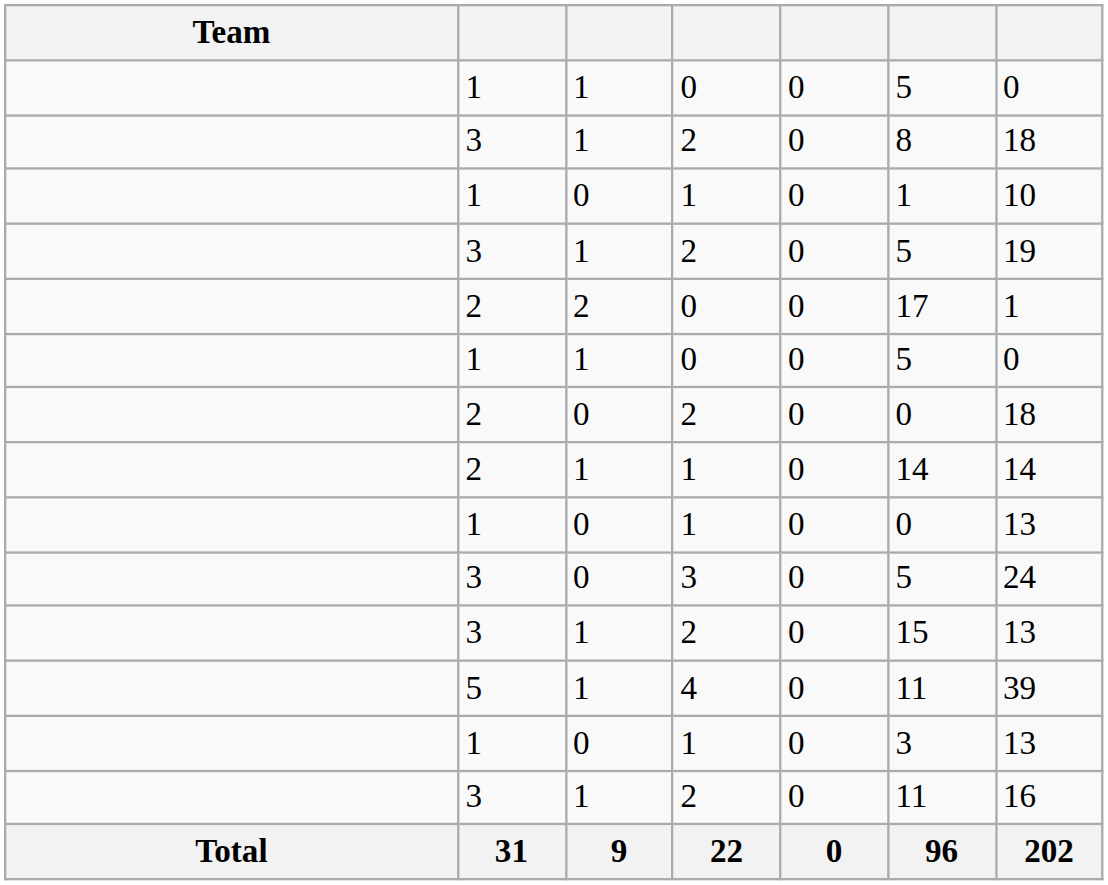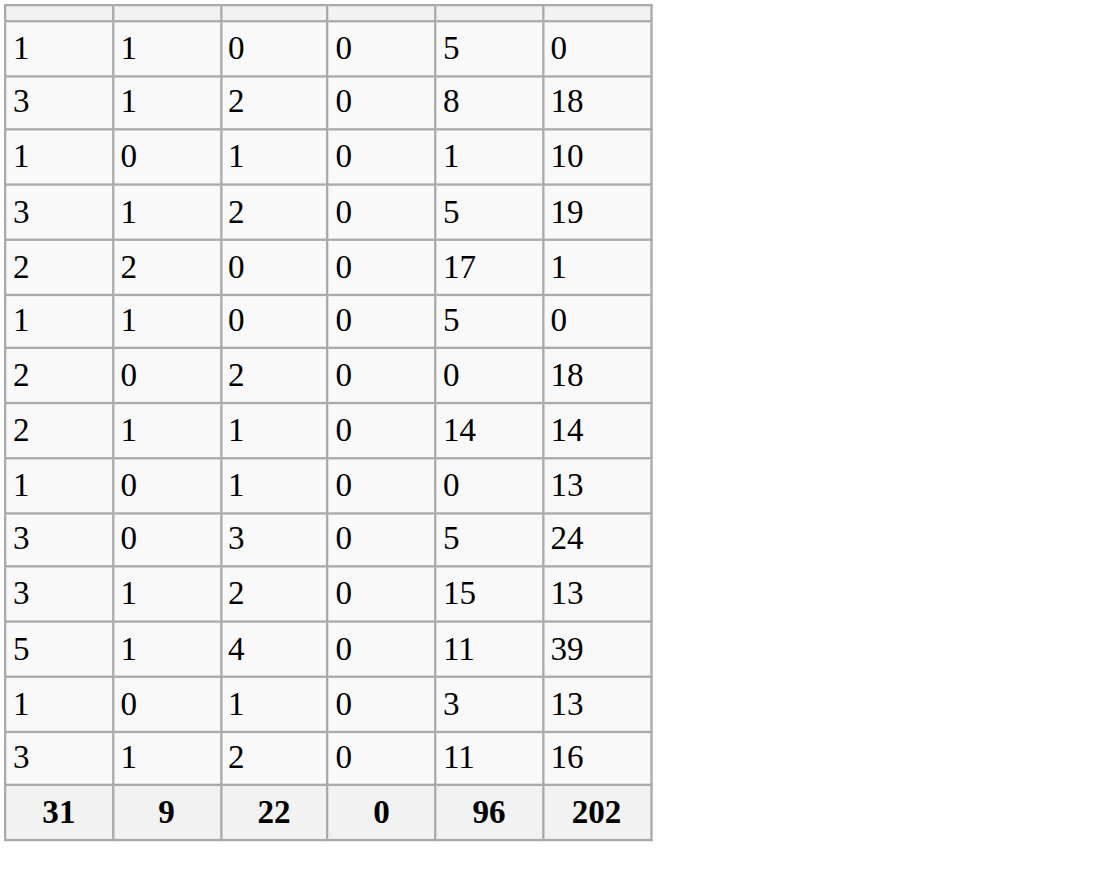- column: (231, 32)
